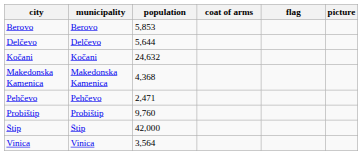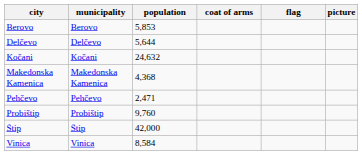(145, 143) 3,564 -> (145, 143) 8,584
